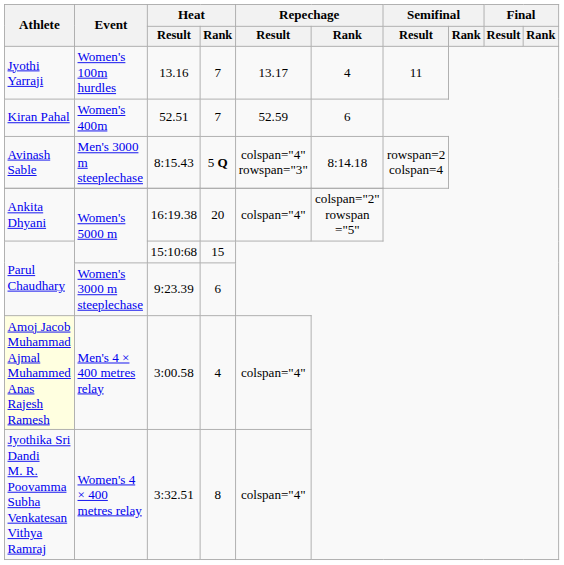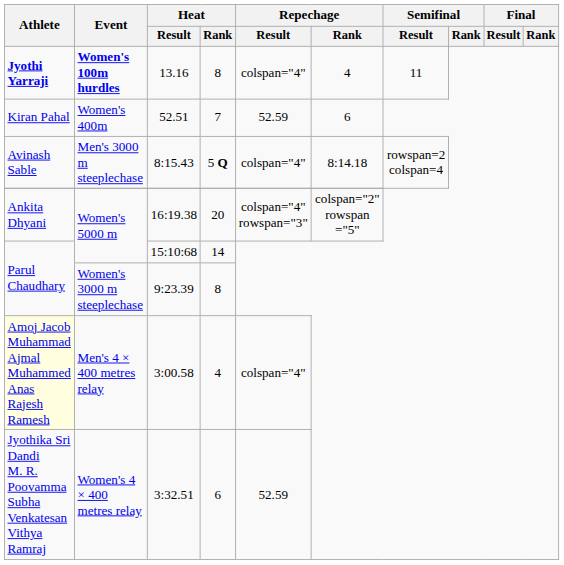(25, 73) normal -> (28, 73) bold
(101, 73) normal -> (103, 73) bold
(218, 73) 7 -> (218, 73) 8
(273, 73) 13.17 -> (273, 73) colspan="4"
(273, 162) colspan="4" rowspan="3" -> (273, 162) colspan="4"
(273, 215) colspan="4" -> (273, 215) colspan="4" rowspan="3"
(218, 252) 15 -> (218, 252) 14
(218, 289) 6 -> (218, 289) 8
(218, 495) 8 -> (218, 495) 6
(273, 495) colspan="4" -> (273, 495) 52.59
